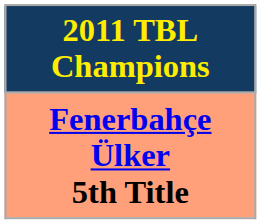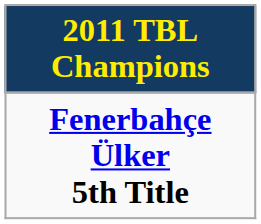(130, 154) lightsalmon background -> (130, 154) no background
